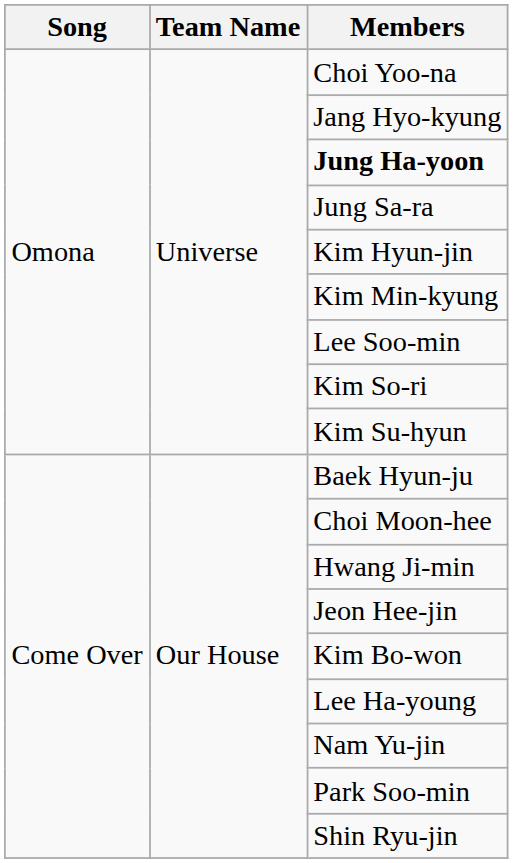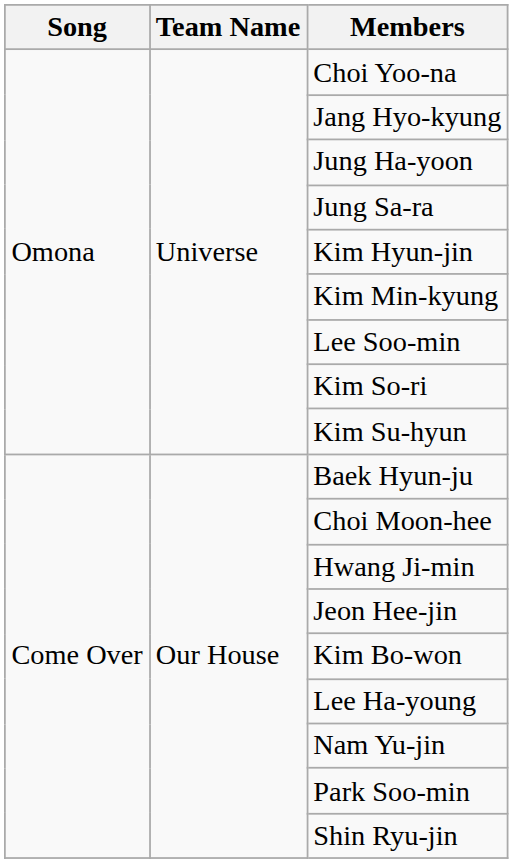(399, 161) bold -> (393, 161) normal
